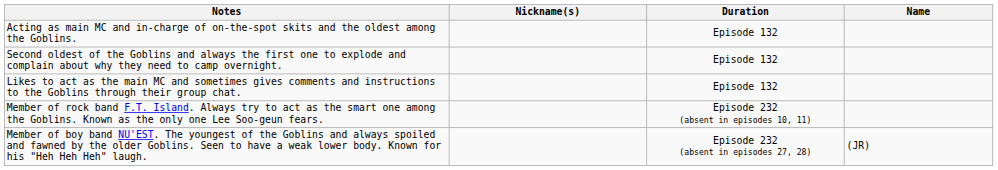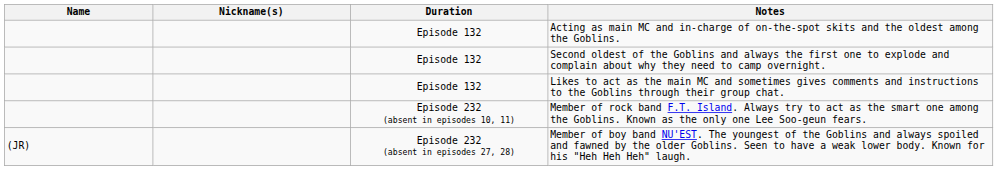columns swapped: (918, 13) <-> (227, 13)
